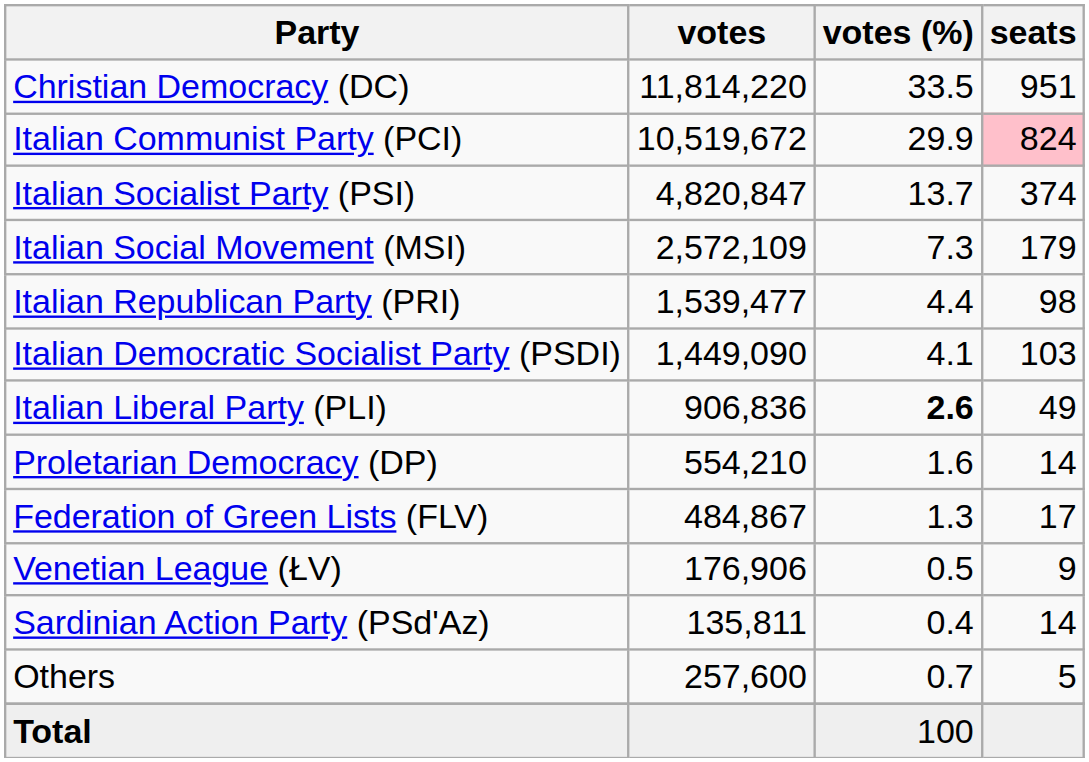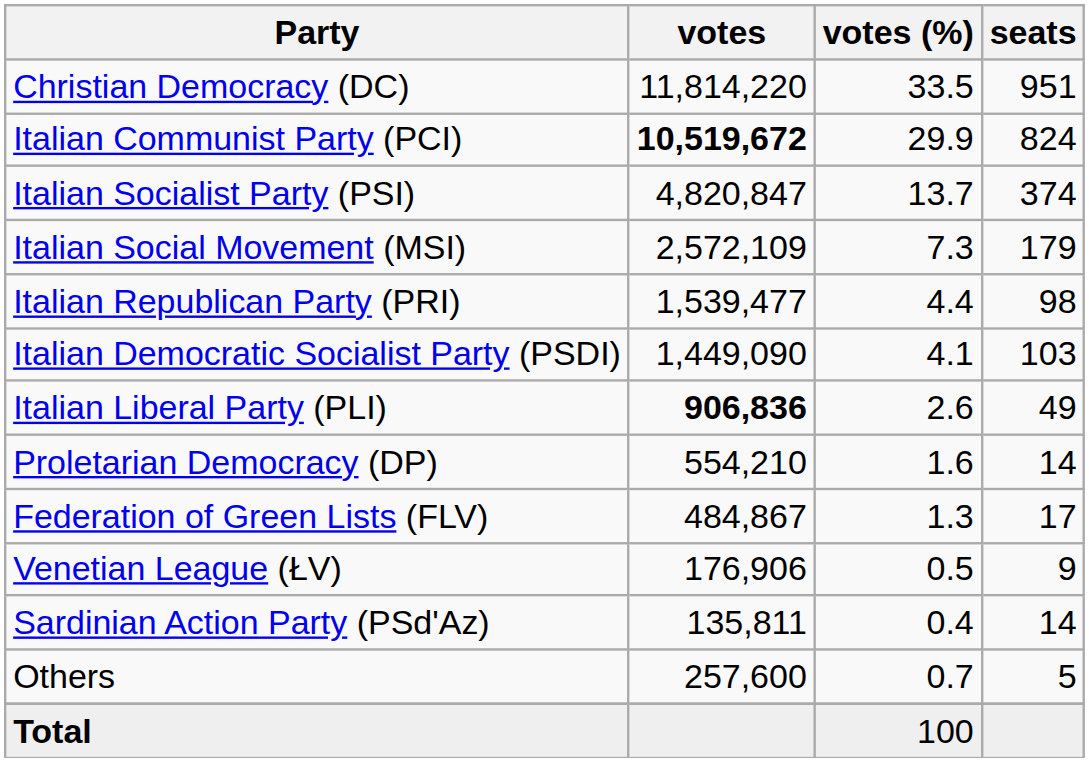(722, 140) normal -> (722, 140) bold
(1048, 140) pink background -> (1048, 140) no background
(745, 408) normal -> (745, 408) bold
(950, 408) bold -> (950, 408) normal
